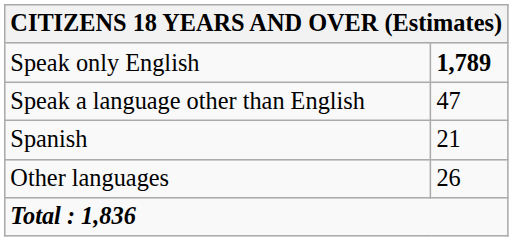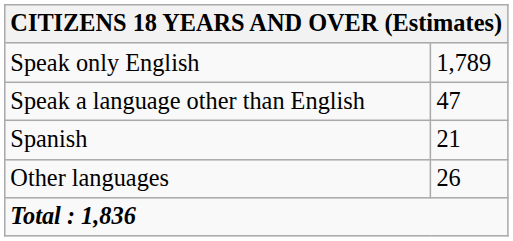(464, 62) bold -> (464, 62) normal
